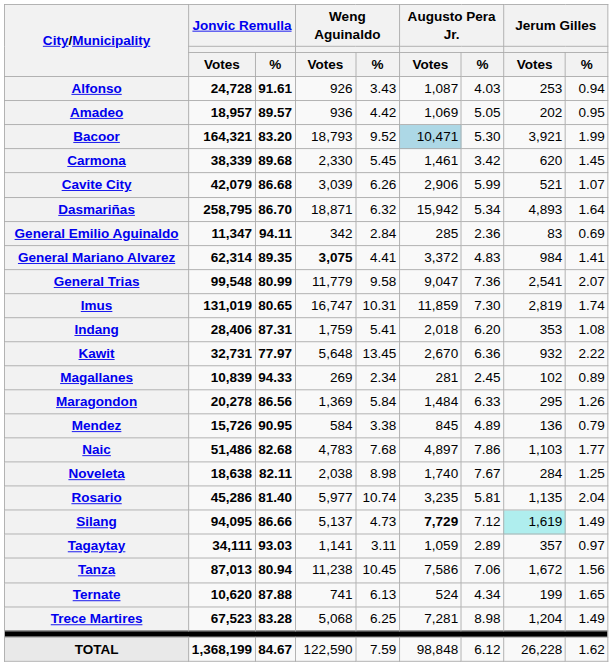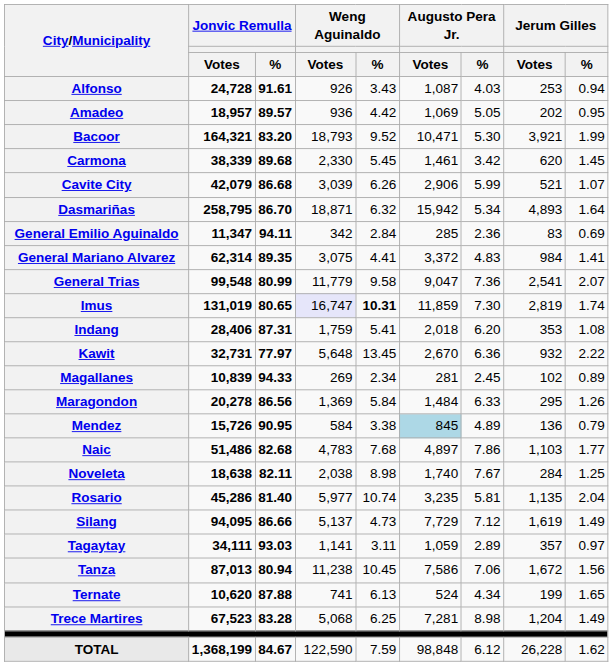(437, 137) lightblue background -> (437, 137) no background
(336, 257) bold -> (336, 257) normal
(332, 305) no background -> (332, 305) lavender background
(379, 305) normal -> (379, 305) bold
(447, 426) no background -> (447, 426) lightblue background
(441, 522) bold -> (441, 522) normal
(545, 522) paleturquoise background -> (545, 522) no background
